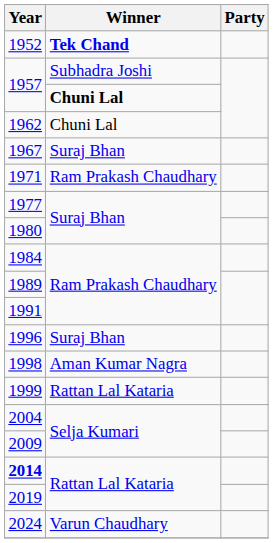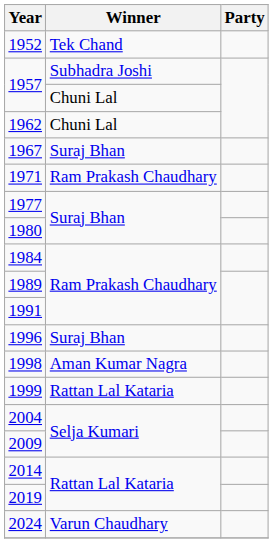(89, 44) bold -> (86, 44) normal
(86, 97) bold -> (84, 97) normal
(25, 470) bold -> (25, 470) normal
